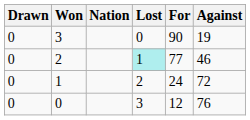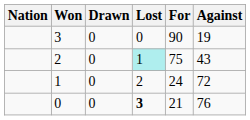columns swapped: (109, 15) <-> (28, 15)
(176, 59) 77 -> (176, 59) 75
(204, 59) 46 -> (204, 59) 43
(139, 103) normal -> (139, 103) bold
(176, 103) 12 -> (176, 103) 21
